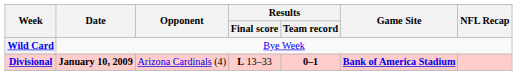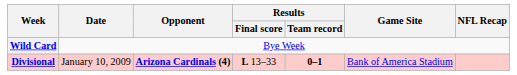(96, 62) bold -> (96, 62) normal
(182, 62) normal -> (183, 62) bold
(399, 62) bold -> (400, 62) normal
